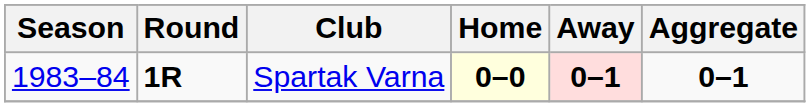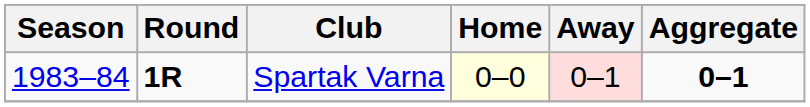(500, 76) bold -> (500, 76) normal
(595, 76) bold -> (595, 76) normal
